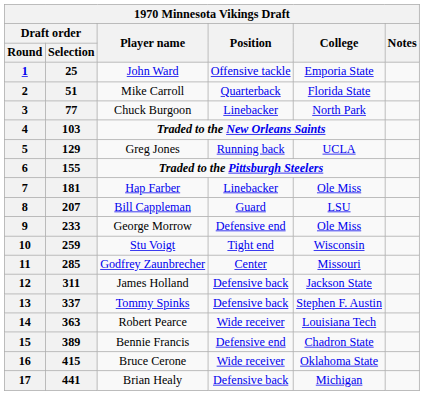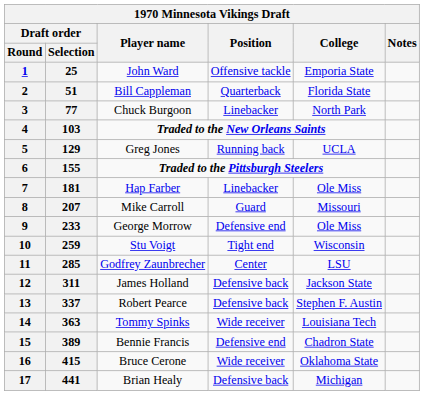(153, 91) Mike Carroll -> (153, 91) Bill Cappleman
(153, 206) Bill Cappleman -> (153, 206) Mike Carroll
(339, 206) LSU -> (339, 206) Missouri
(339, 264) Missouri -> (339, 264) LSU
(153, 303) Tommy Spinks -> (153, 303) Robert Pearce
(153, 322) Robert Pearce -> (153, 322) Tommy Spinks
